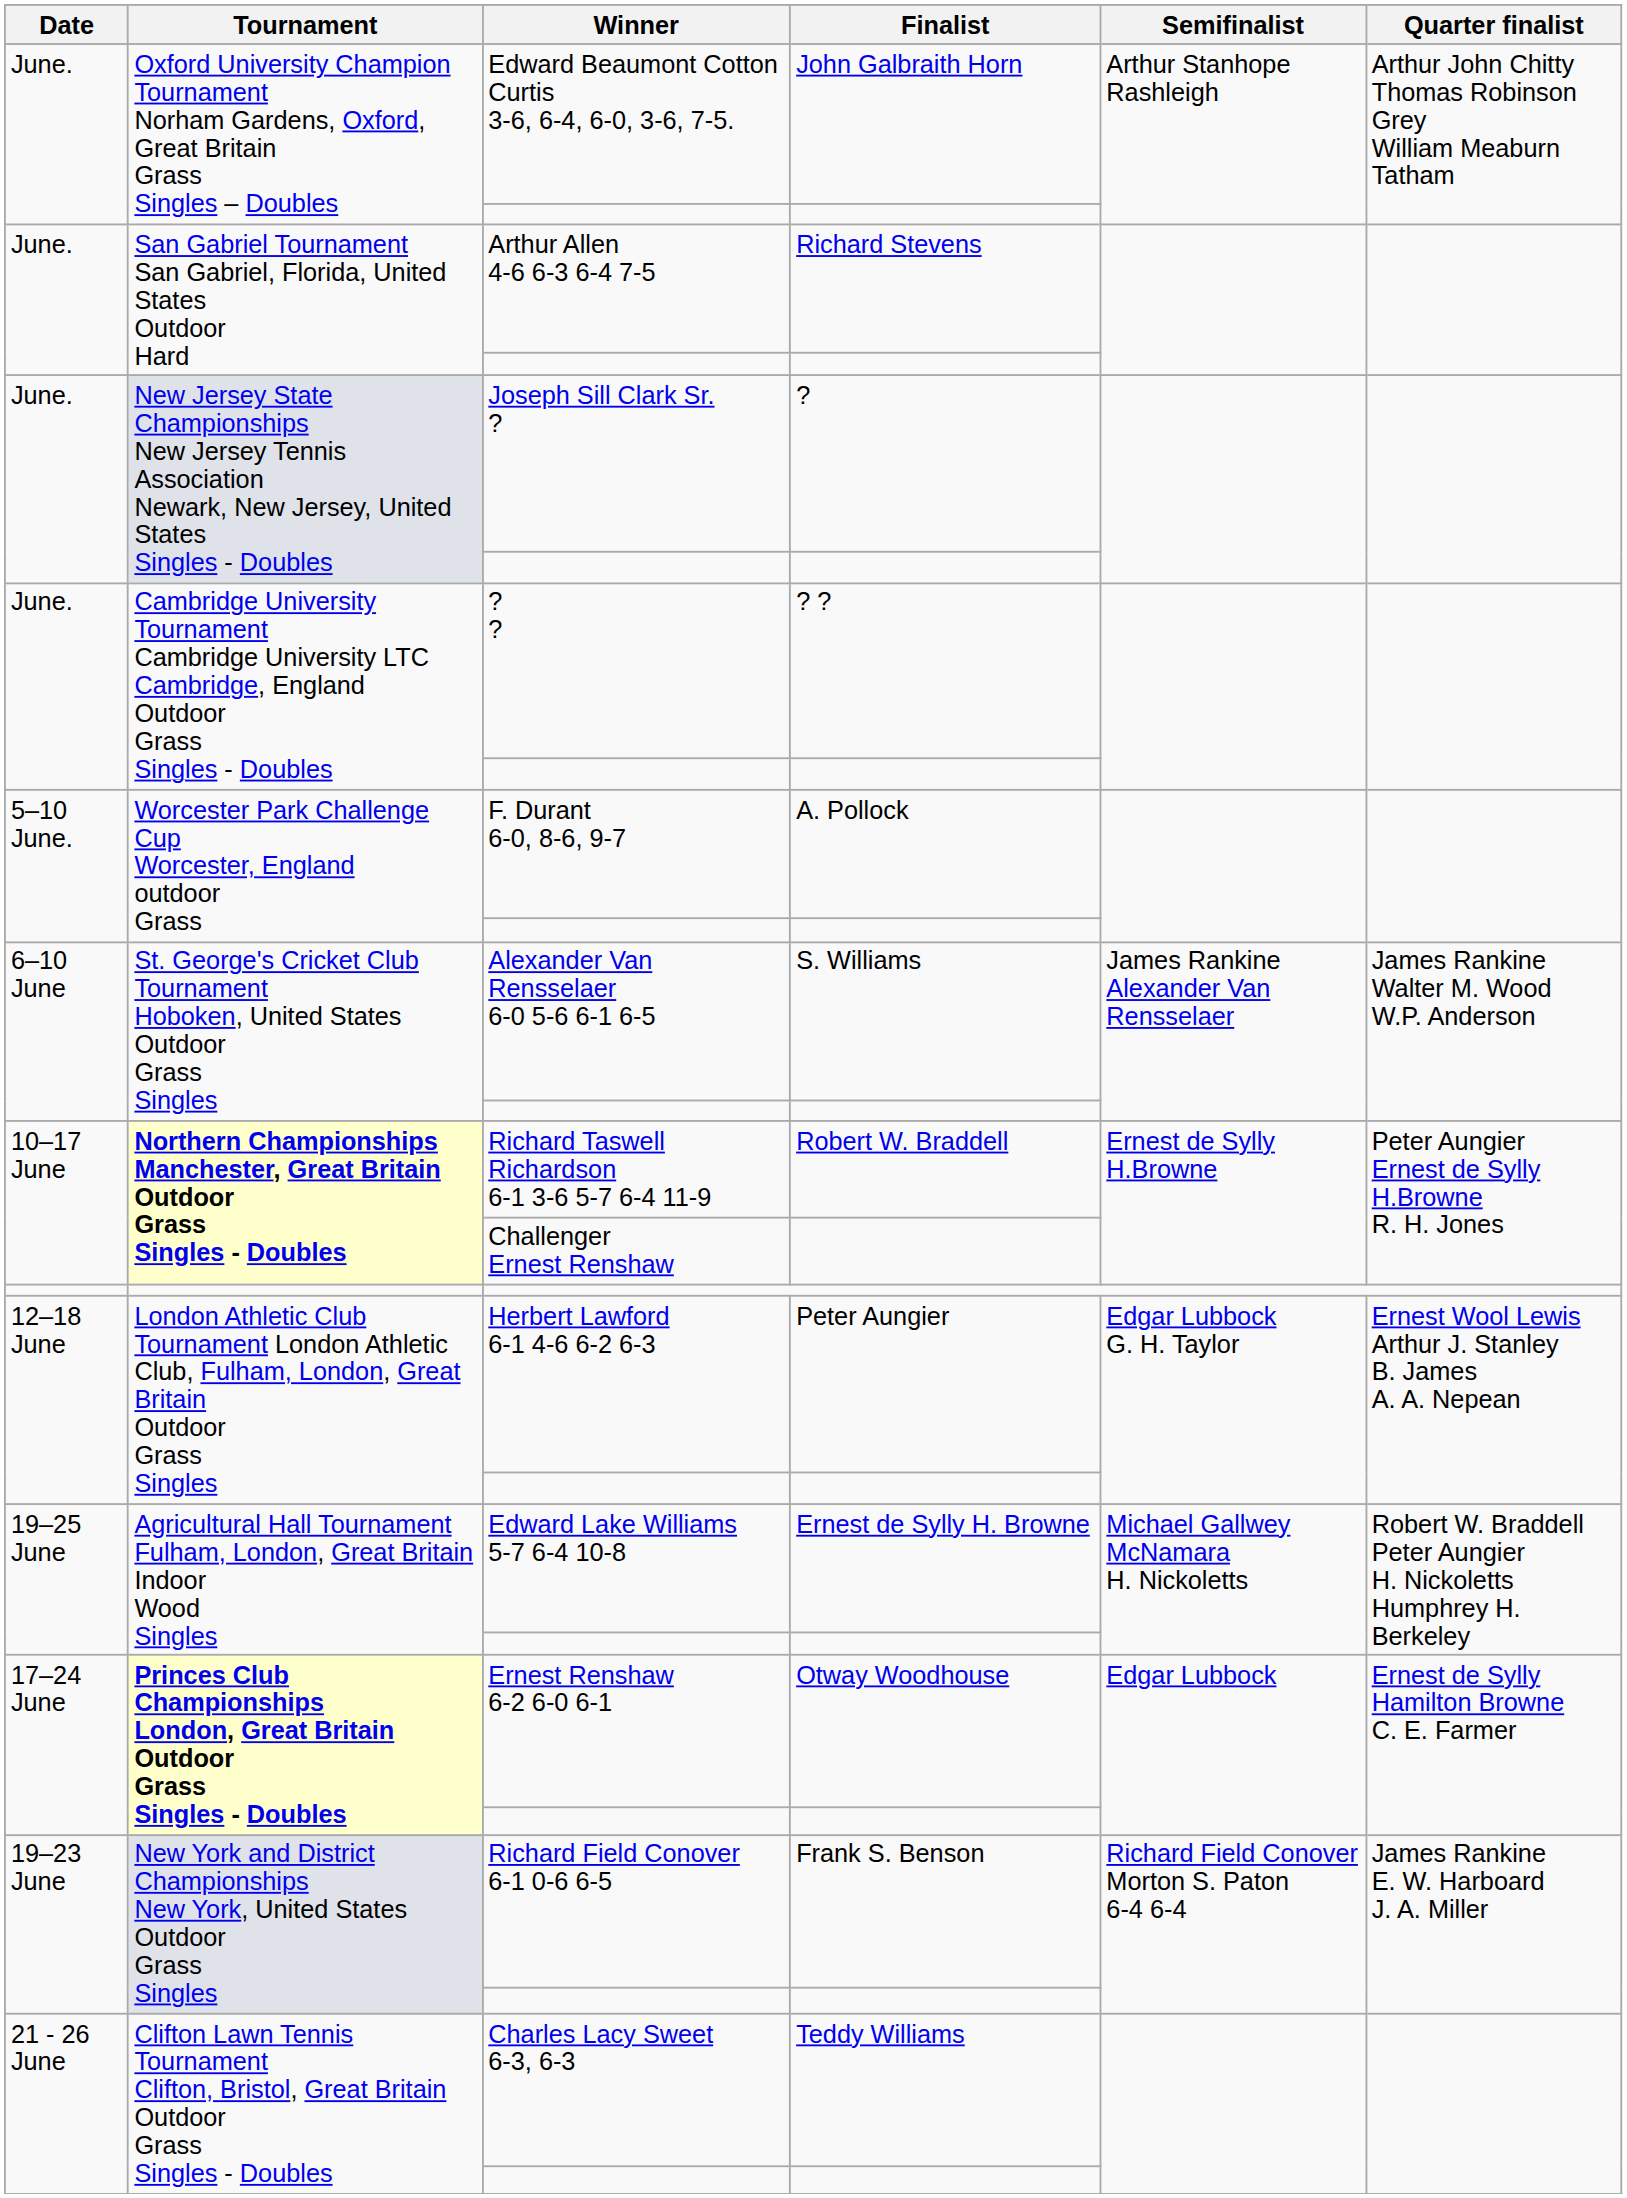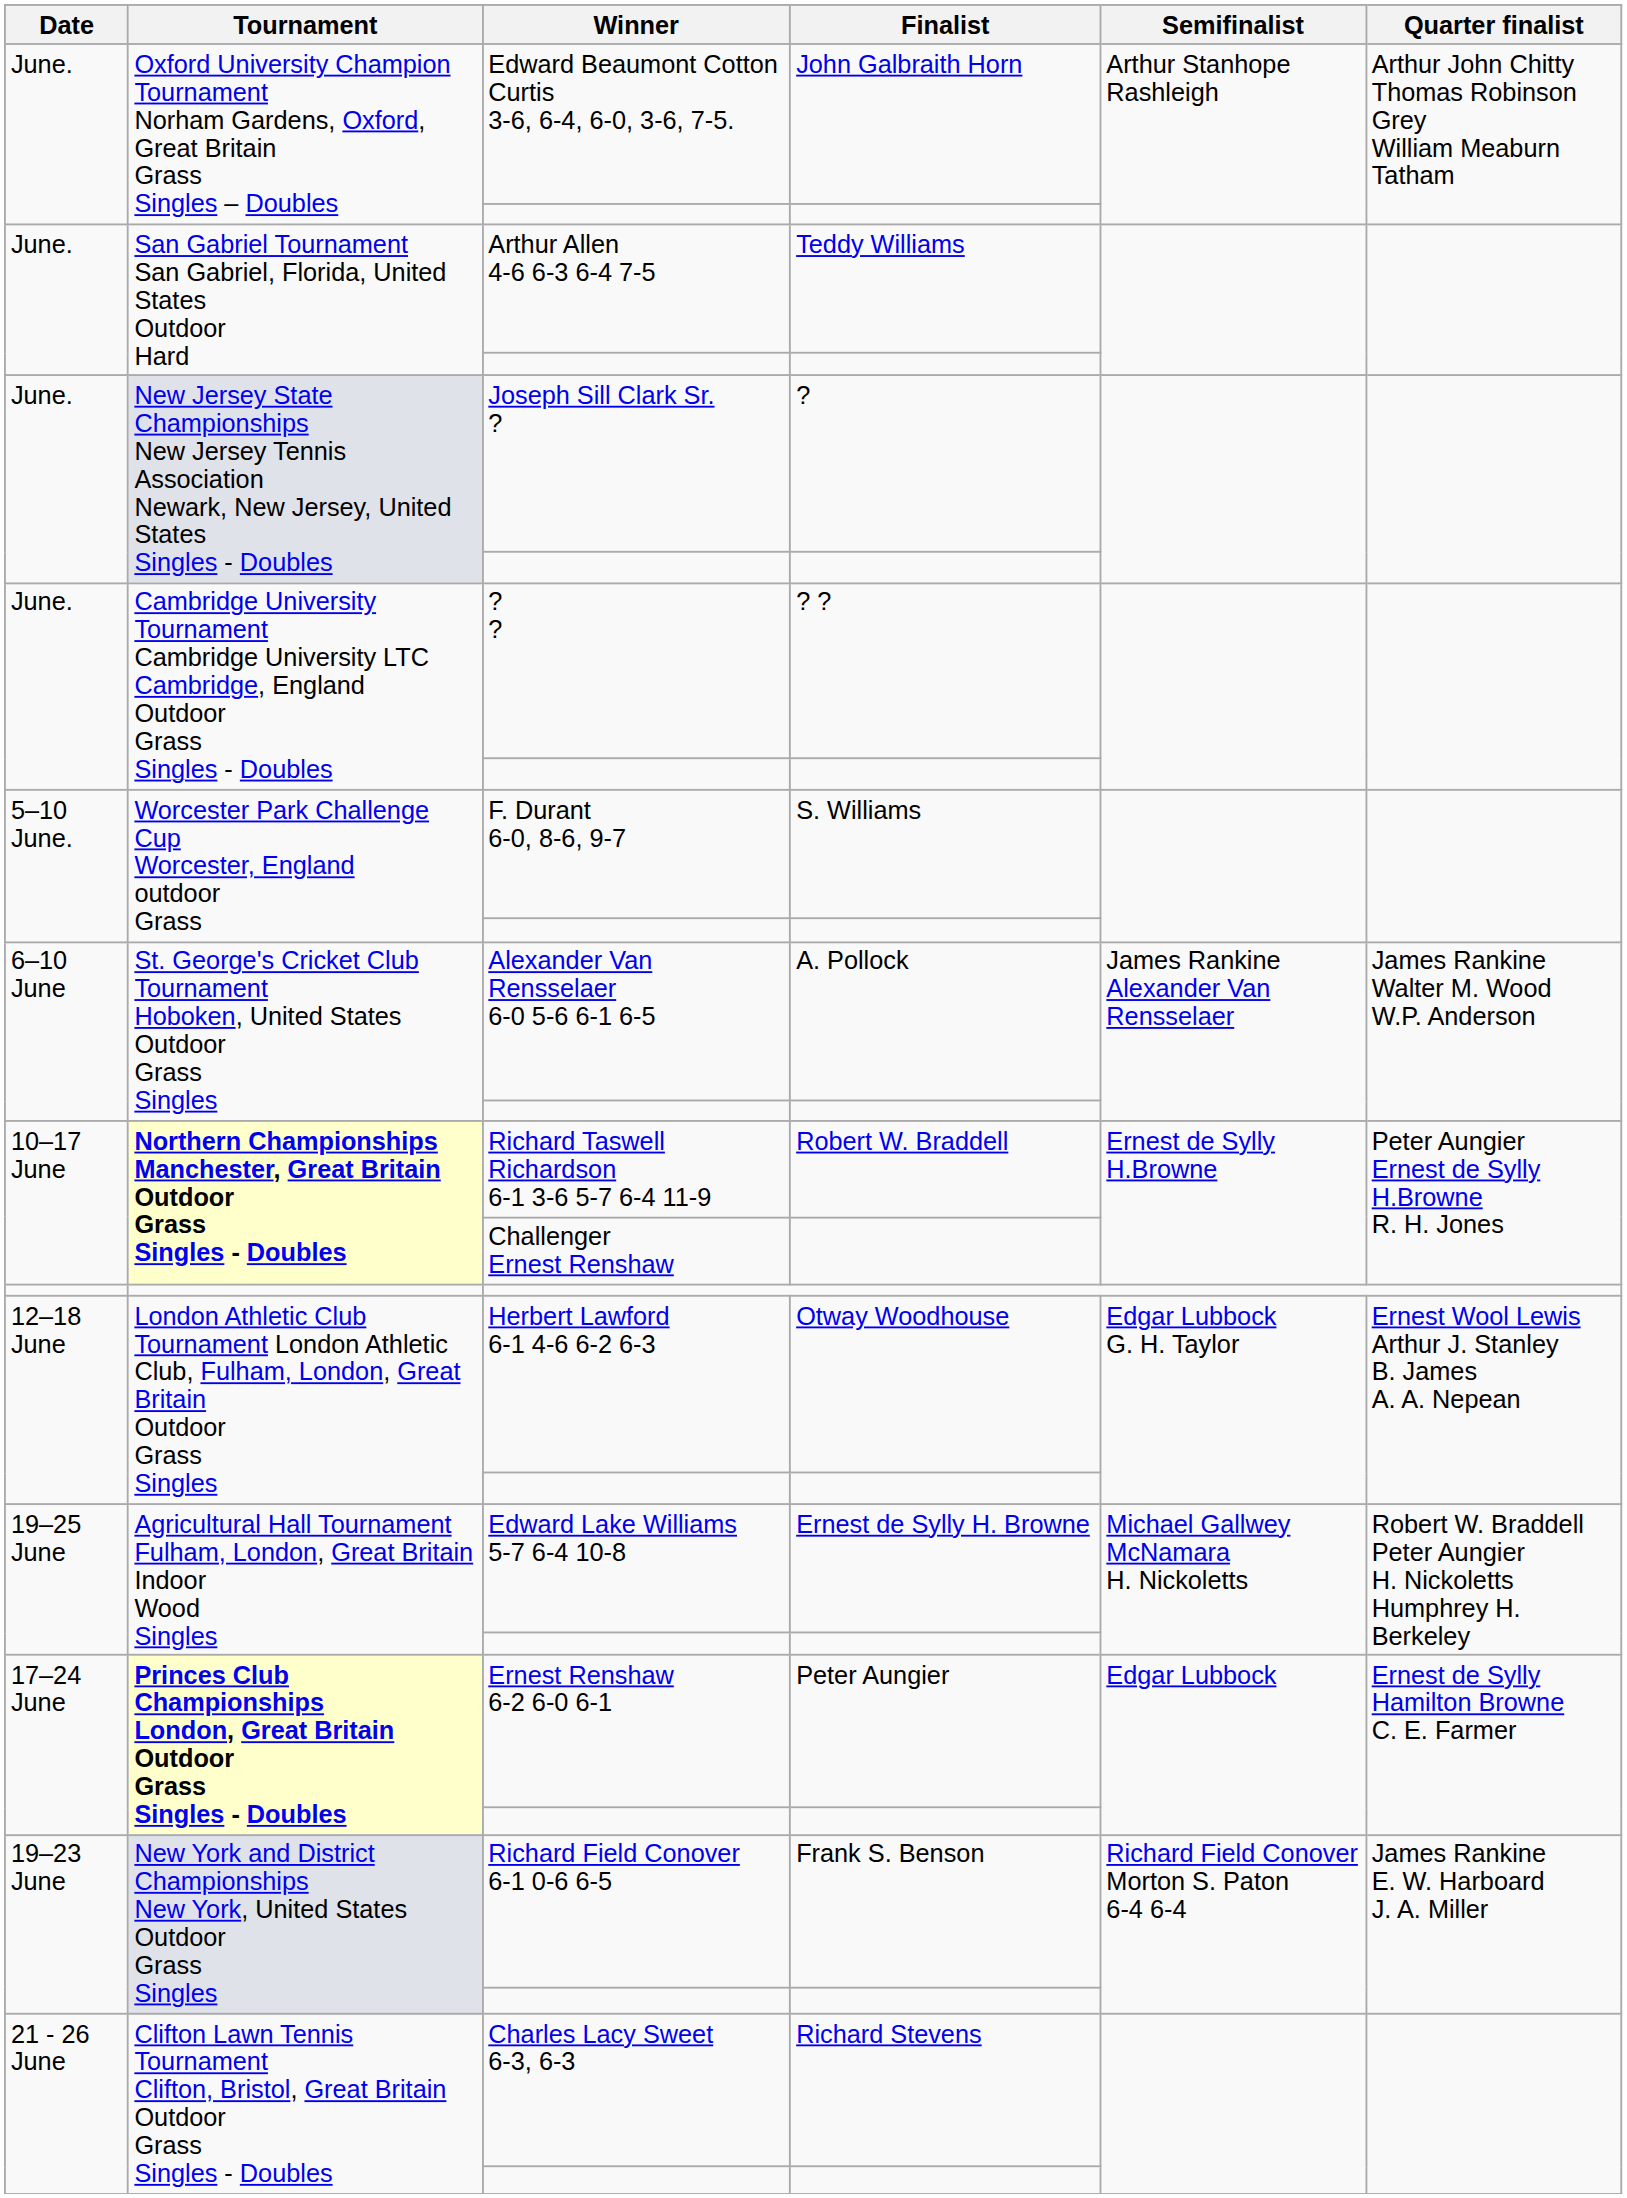(889, 244) Richard Stevens -> (880, 244) Teddy Williams
(852, 810) A. Pollock -> (859, 810) S. Williams
(859, 961) S. Williams -> (852, 961) A. Pollock
(873, 1316) Peter Aungier -> (903, 1316) Otway Woodhouse
(903, 1675) Otway Woodhouse -> (873, 1675) Peter Aungier
(880, 2033) Teddy Williams -> (889, 2033) Richard Stevens
